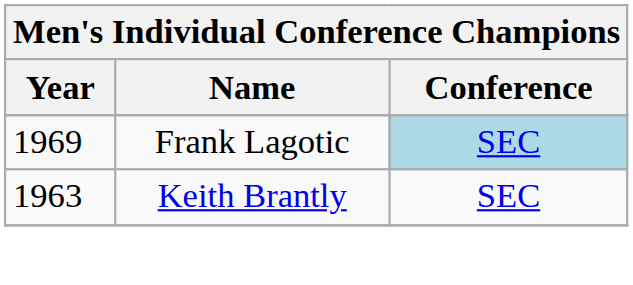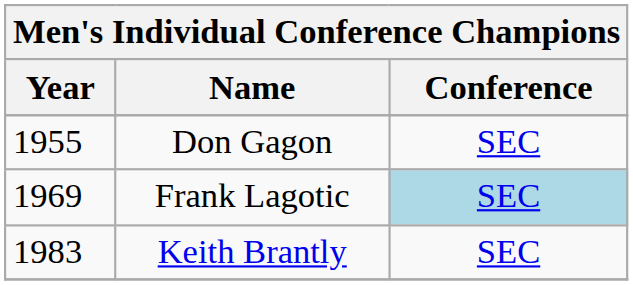+ row: (252, 141)
(48, 196) 1963 -> (48, 251) 1983
